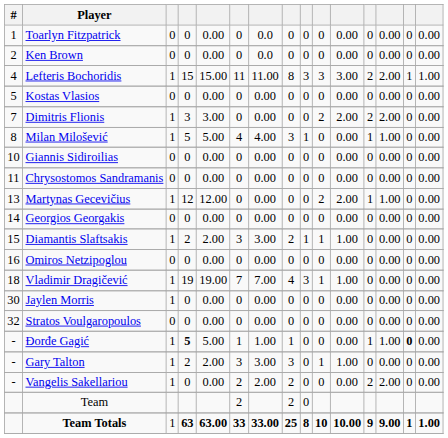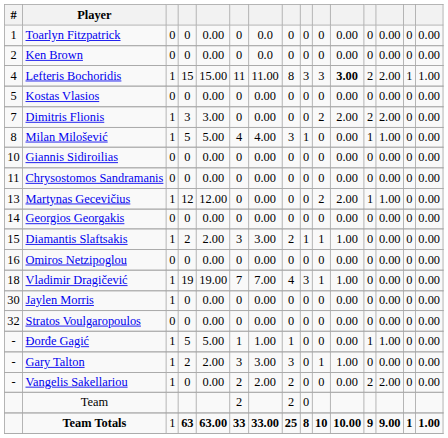(347, 76) normal -> (347, 76) bold
(187, 341) bold -> (187, 341) normal
(409, 341) bold -> (409, 341) normal
